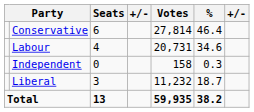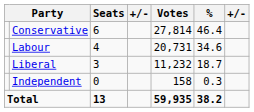rows swapped: (34, 82) <-> (47, 64)
